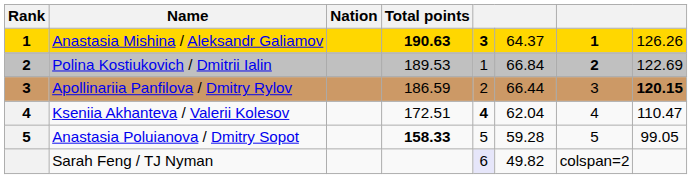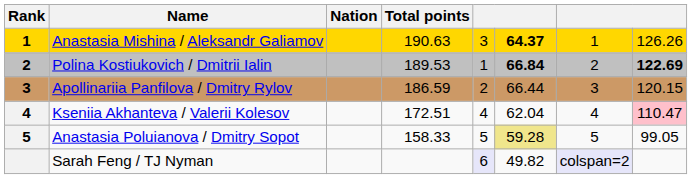(427, 40) bold -> (427, 40) normal
(484, 40) bold -> (484, 40) normal
(525, 40) normal -> (525, 40) bold
(595, 40) bold -> (595, 40) normal
(525, 64) normal -> (525, 64) bold
(595, 64) bold -> (595, 64) normal
(660, 64) normal -> (660, 64) bold
(660, 88) bold -> (660, 88) normal
(484, 112) bold -> (484, 112) normal
(660, 112) no background -> (660, 112) pink background
(427, 137) bold -> (427, 137) normal
(525, 137) no background -> (525, 137) khaki background
(595, 161) no background -> (595, 161) lavender background
